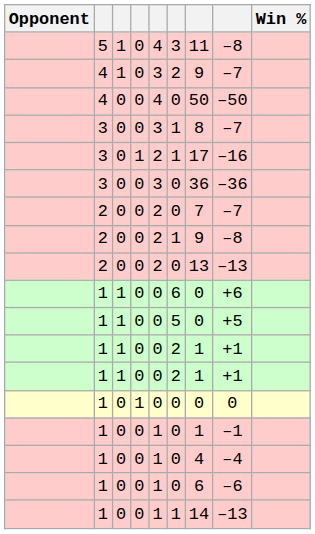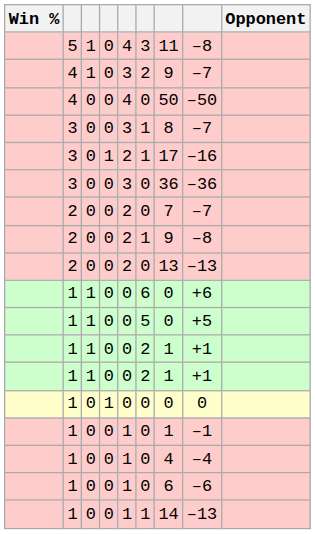columns swapped: (49, 18) <-> (281, 18)
